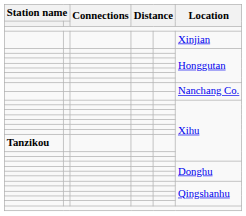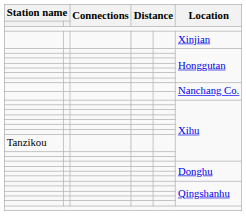(28, 143) bold -> (27, 143) normal
